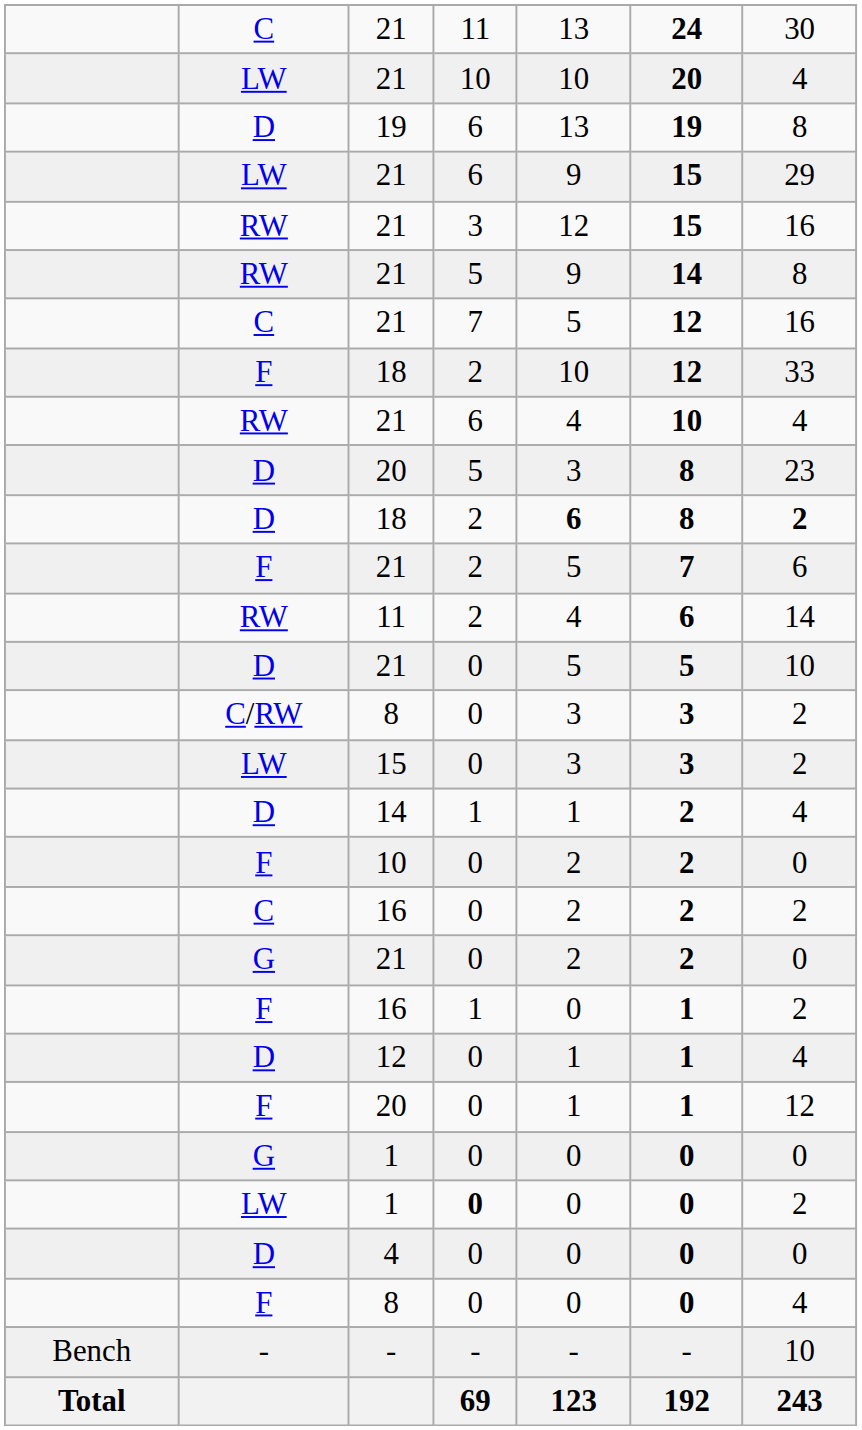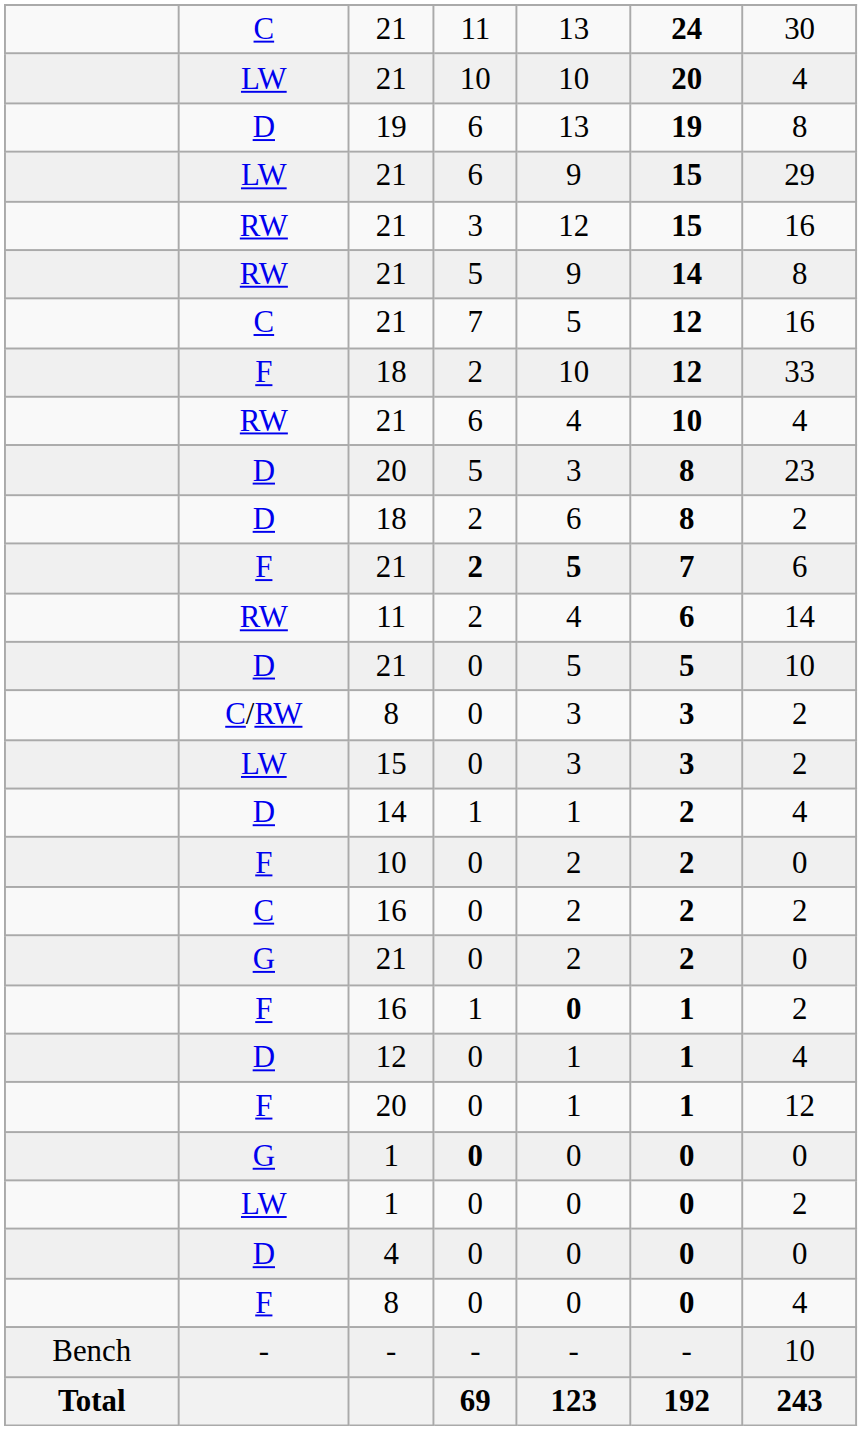(574, 518) bold -> (574, 518) normal
(800, 518) bold -> (800, 518) normal
(475, 567) normal -> (475, 567) bold
(574, 567) normal -> (574, 567) bold
(574, 1008) normal -> (574, 1008) bold
(475, 1155) normal -> (475, 1155) bold
(475, 1204) bold -> (475, 1204) normal
